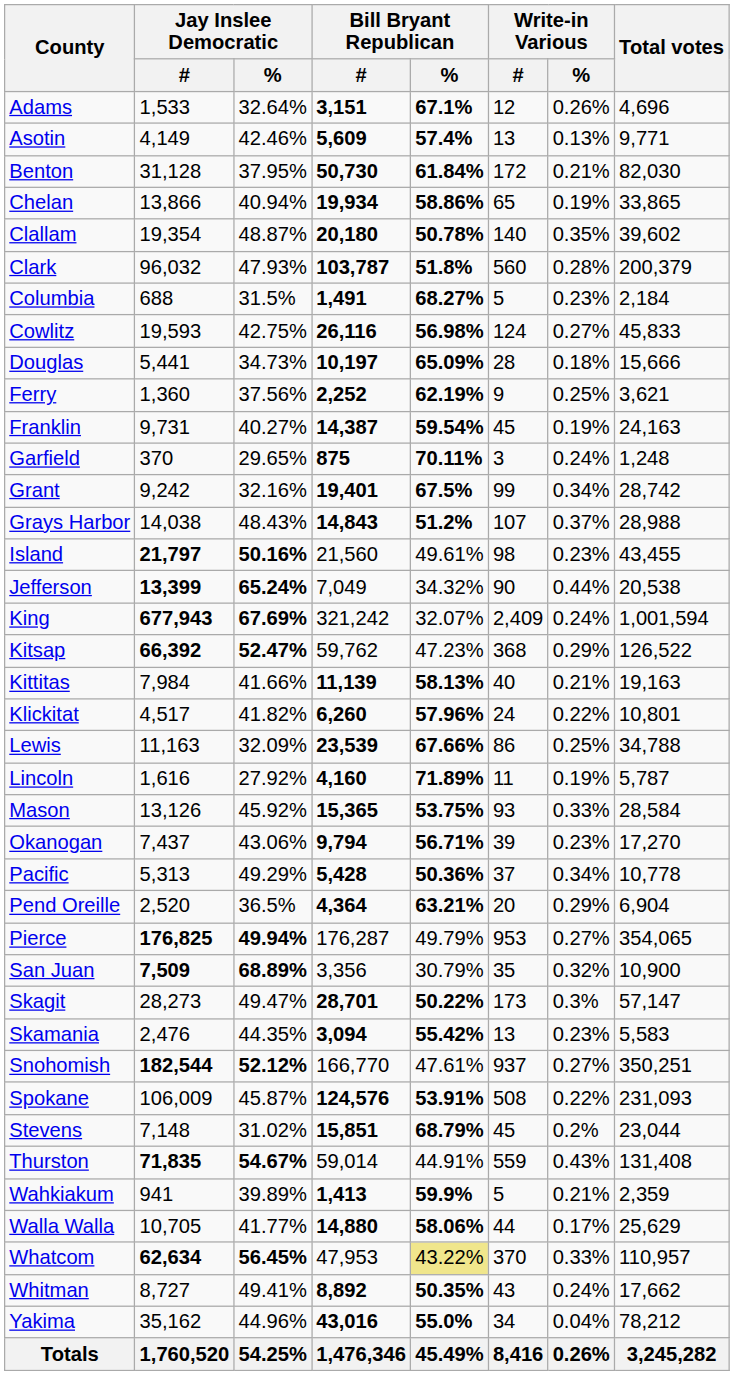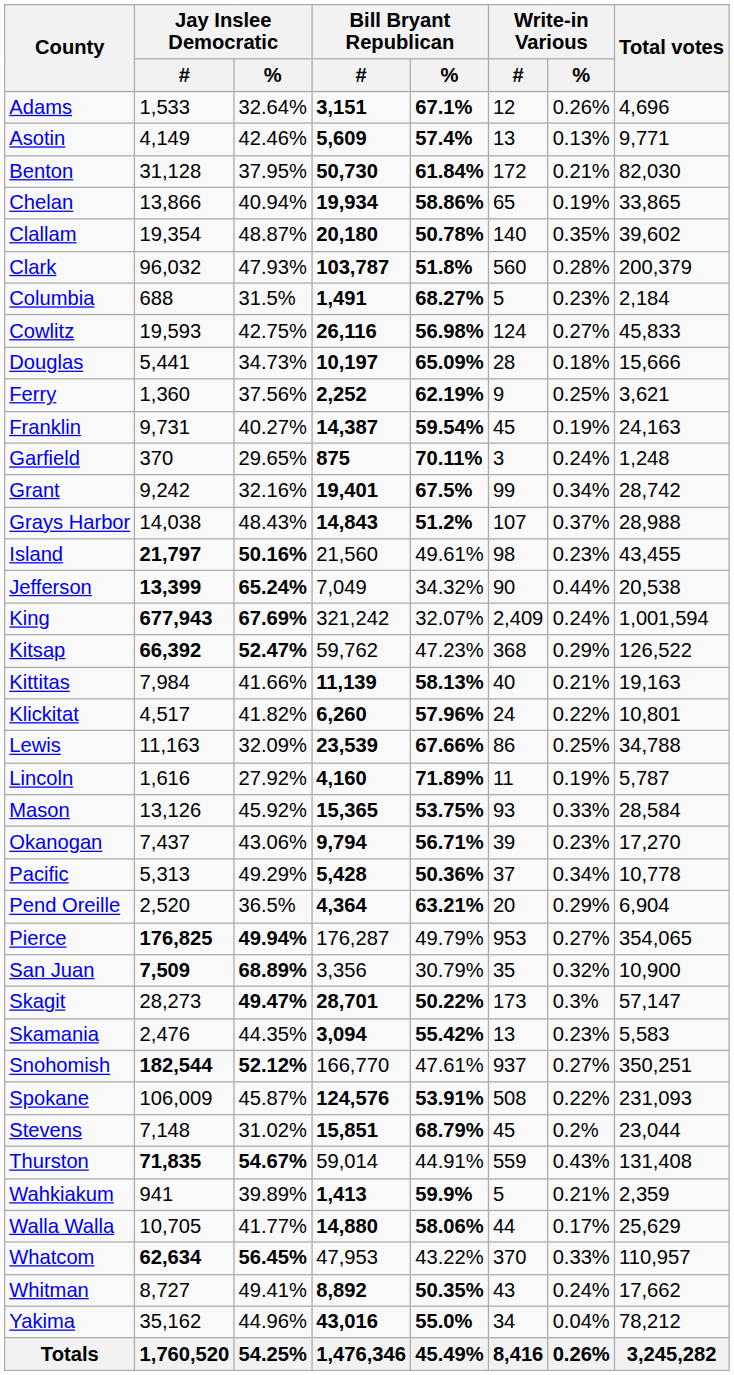(273, 1002) normal -> (273, 1002) bold
(449, 1258) khaki background -> (449, 1258) no background
